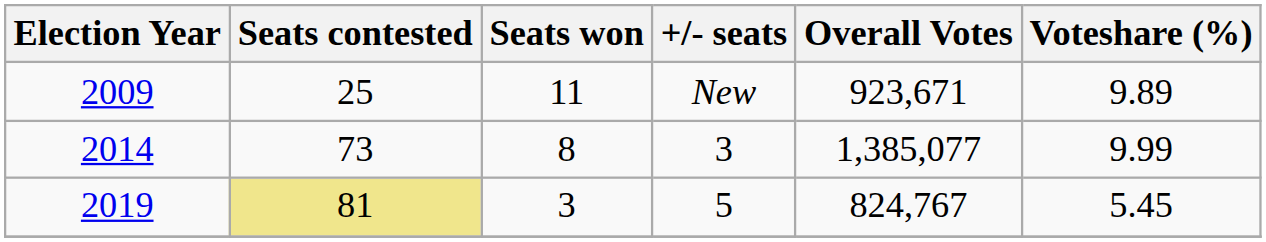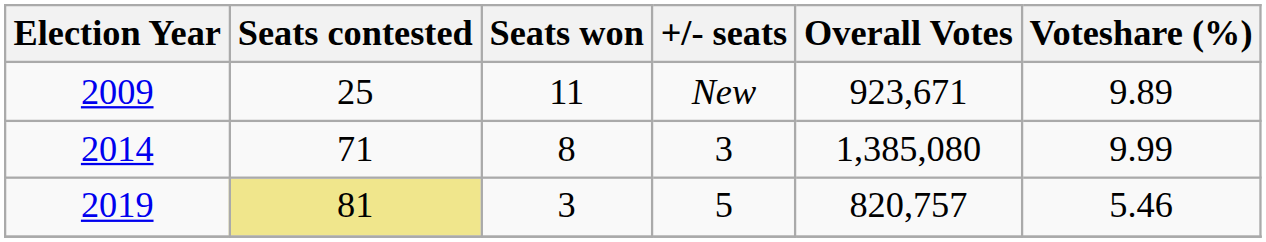(355, 148) 73 -> (355, 148) 71
(908, 148) 1,385,077 -> (908, 148) 1,385,080
(908, 206) 824,767 -> (908, 206) 820,757
(1141, 206) 5.45 -> (1141, 206) 5.46
